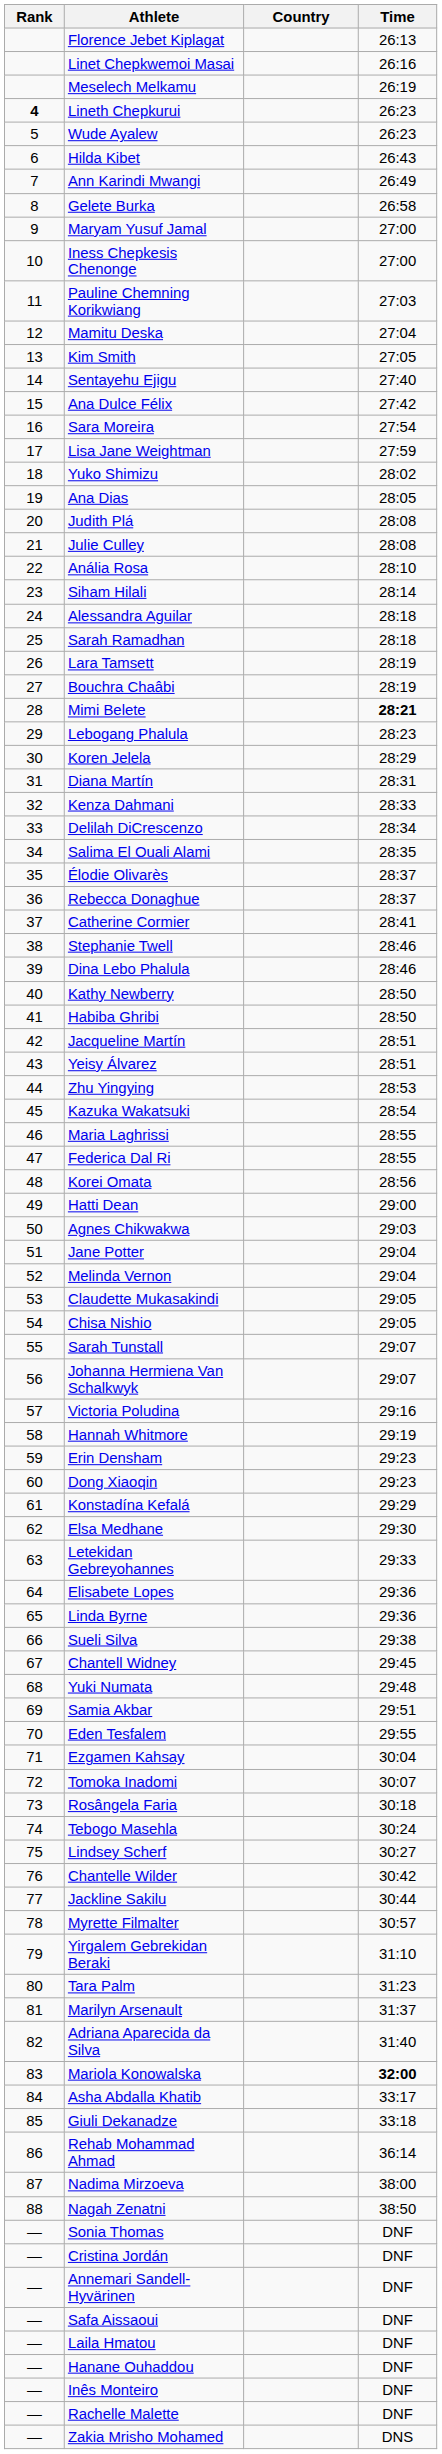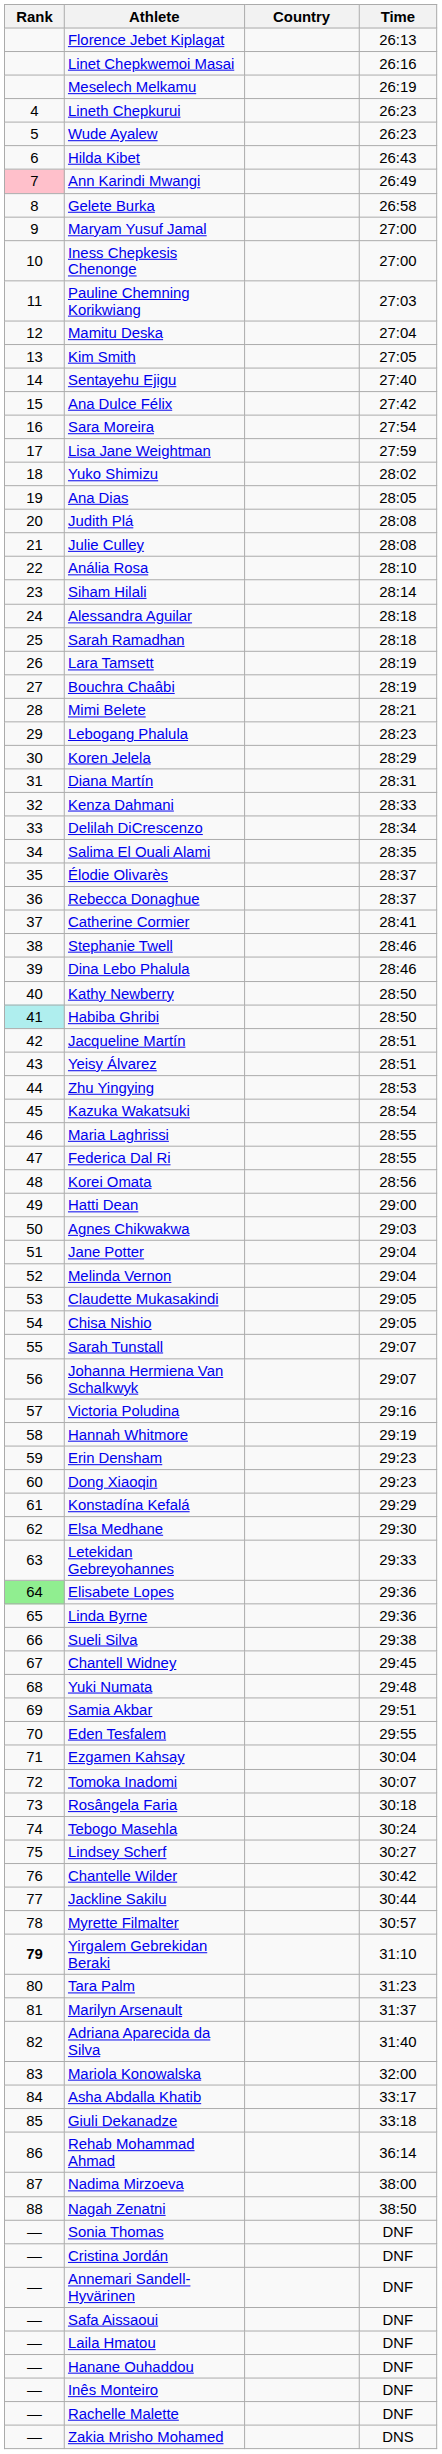(34, 111) bold -> (34, 111) normal
(34, 182) no background -> (34, 182) pink background
(398, 710) bold -> (398, 710) normal
(34, 1017) no background -> (34, 1017) paleturquoise background
(34, 1592) no background -> (34, 1592) lightgreen background
(34, 1954) normal -> (34, 1954) bold
(398, 2074) bold -> (398, 2074) normal
